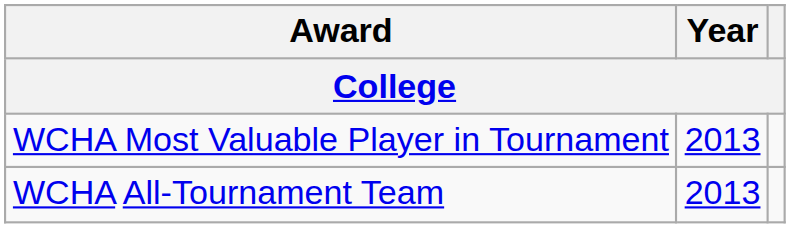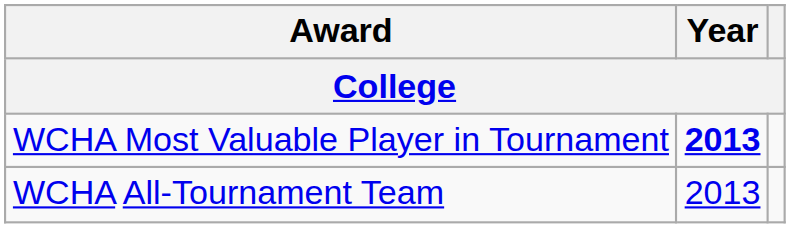(723, 139) normal -> (723, 139) bold
